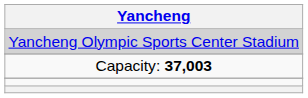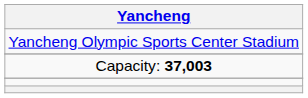(154, 41) lightgrey background -> (154, 41) no background
